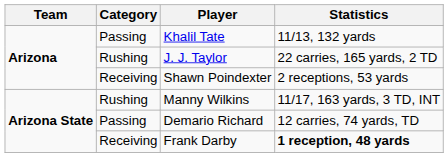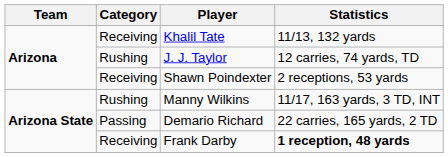(123, 36) Passing -> (128, 36) Receiving
(357, 57) 22 carries, 165 yards, 2 TD -> (348, 57) 12 carries, 74 yards, TD
(348, 120) 12 carries, 74 yards, TD -> (357, 120) 22 carries, 165 yards, 2 TD
